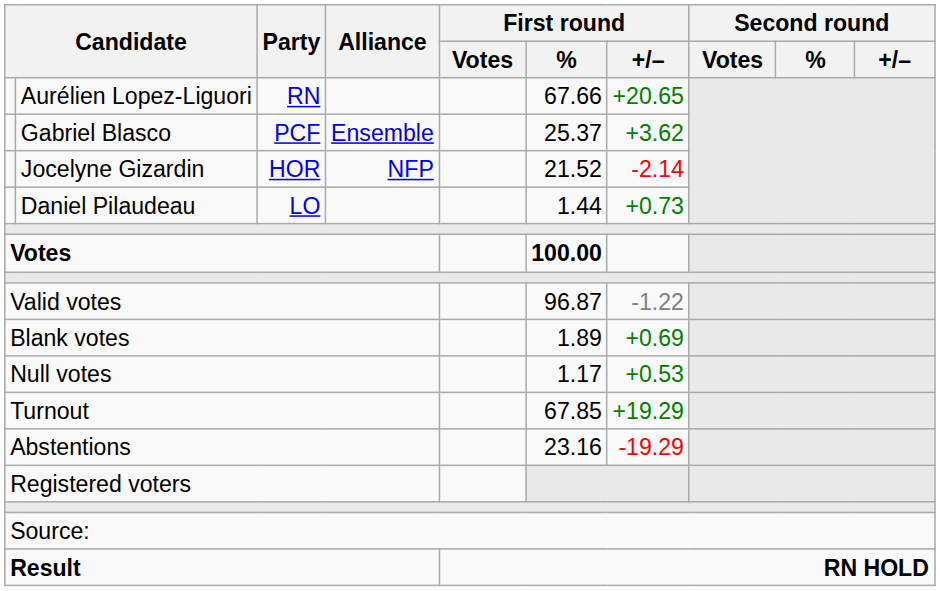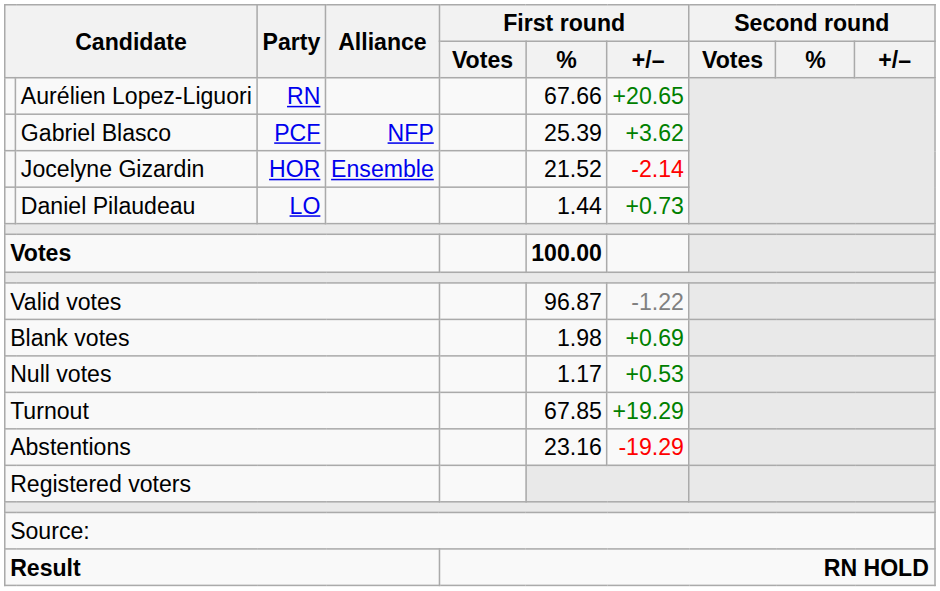(382, 133) Ensemble -> (411, 133) NFP
(573, 133) 25.37 -> (573, 133) 25.39
(411, 170) NFP -> (382, 170) Ensemble
(579, 337) 1.89 -> (579, 337) 1.98
